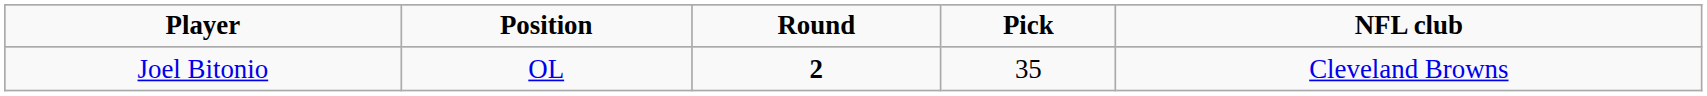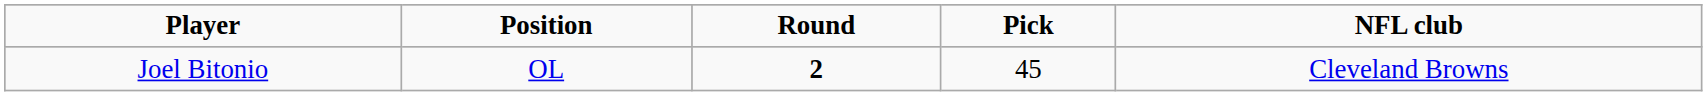(1028, 68) 35 -> (1028, 68) 45
